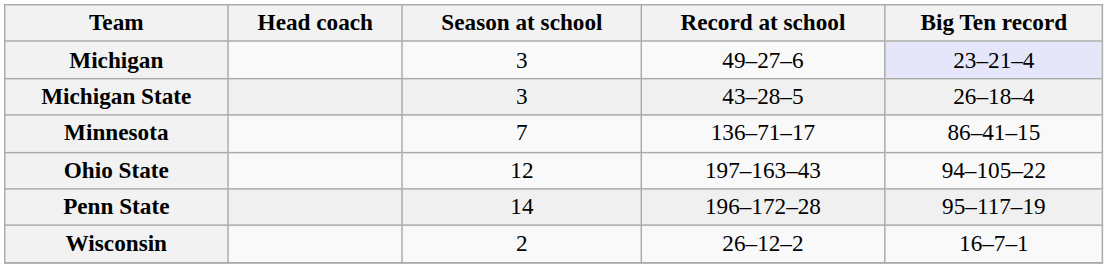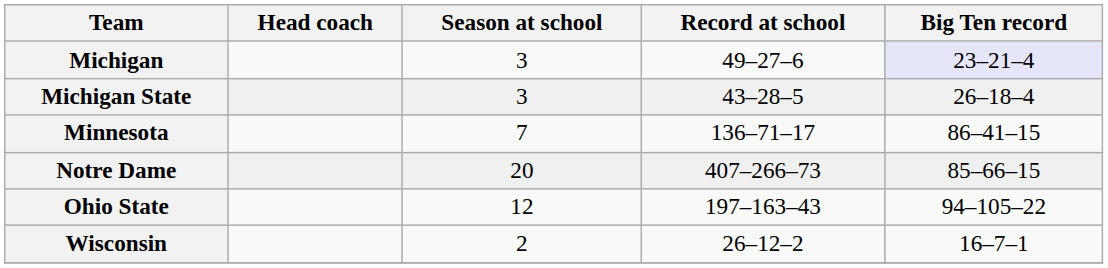+ row: (116, 170)
- row: (116, 206)
